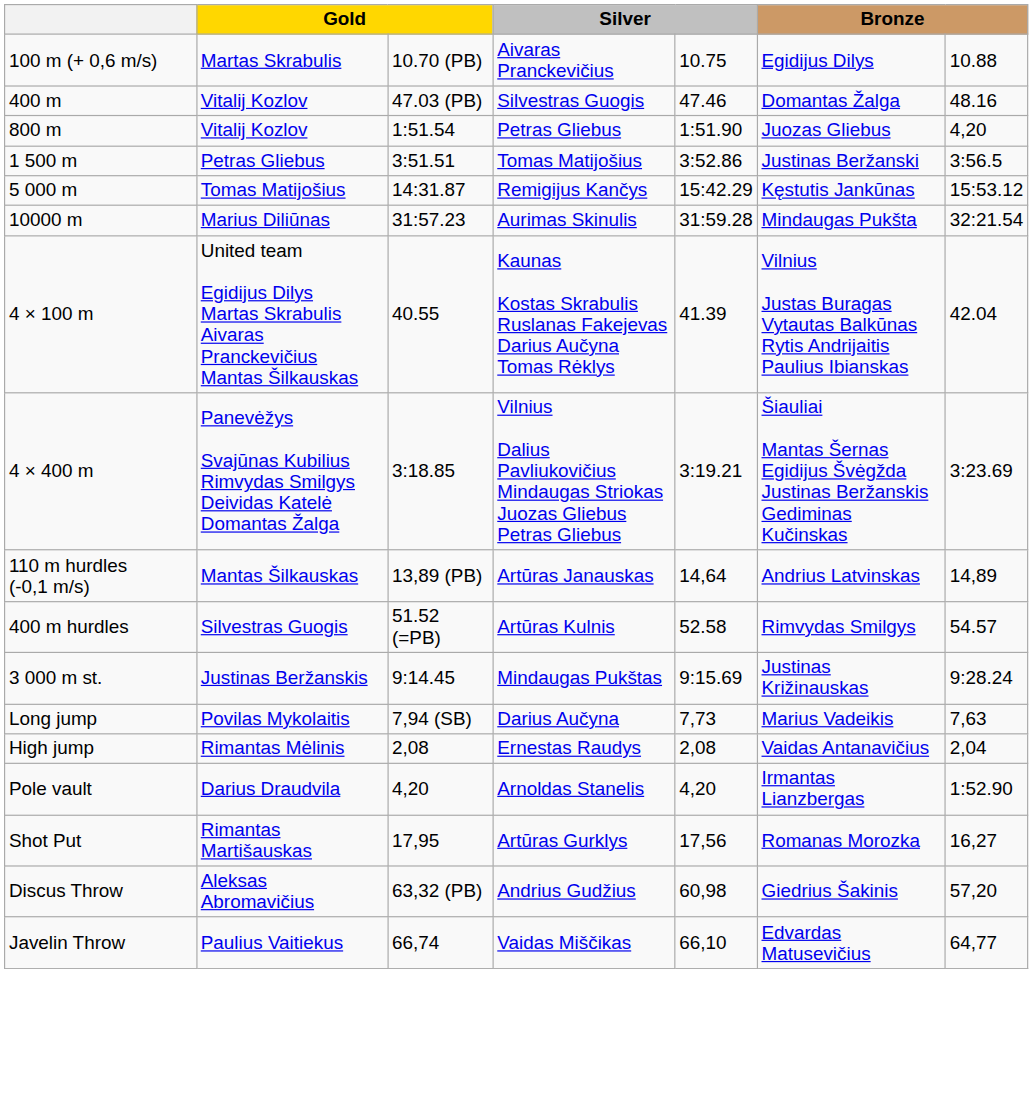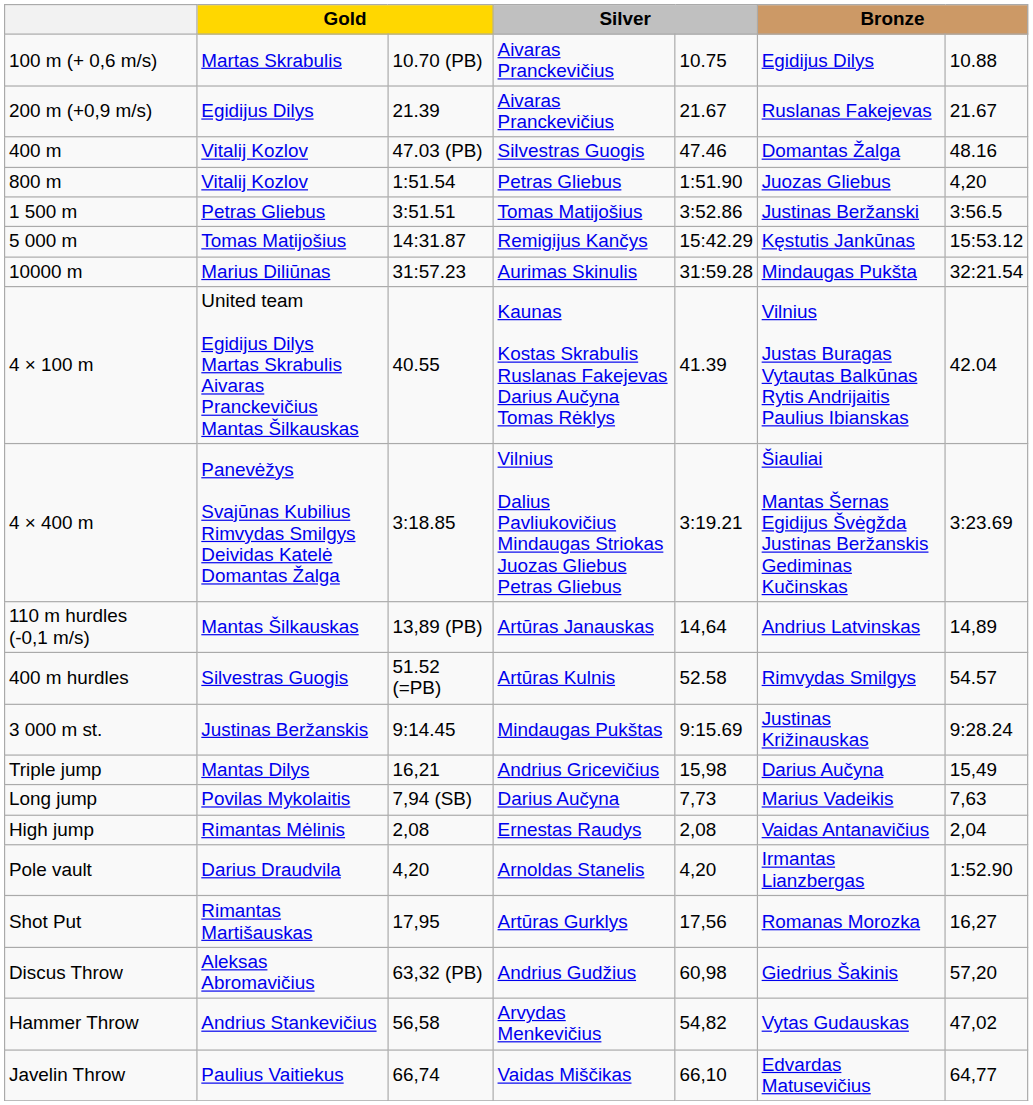+ row: (81, 111)
+ row: (55, 769)
+ row: (74, 1023)
